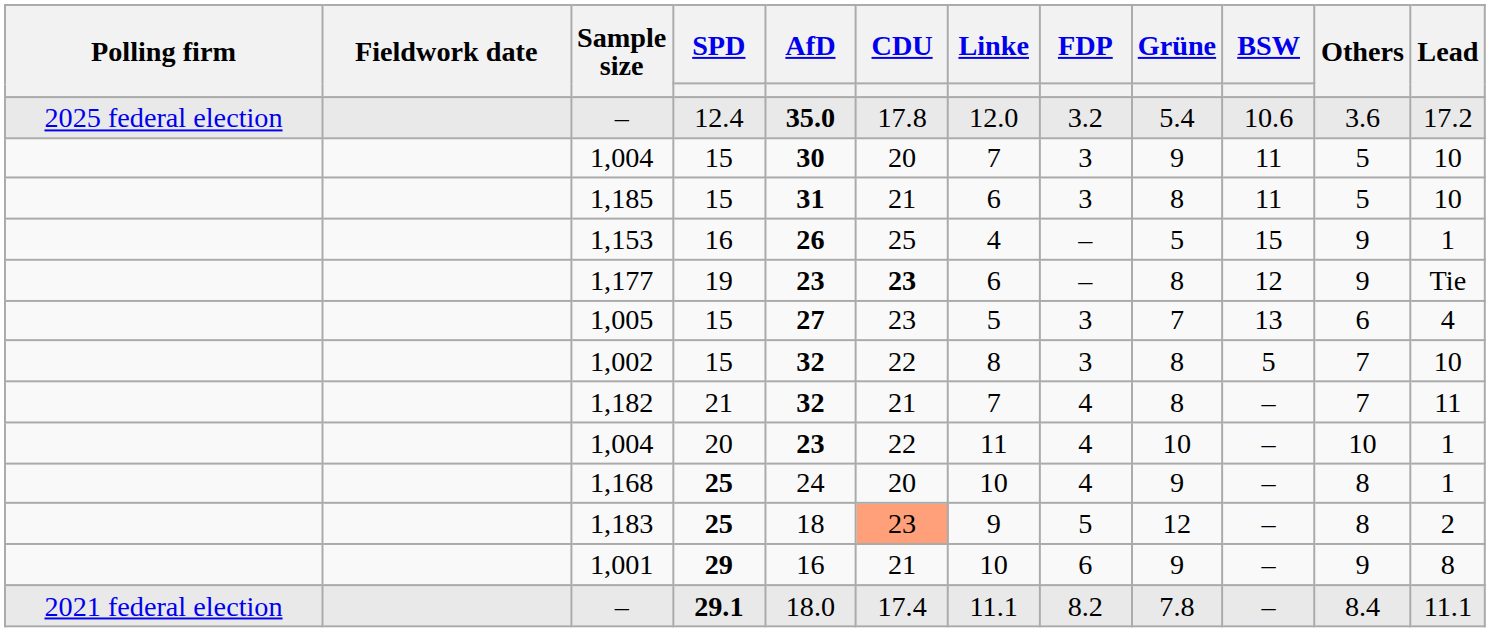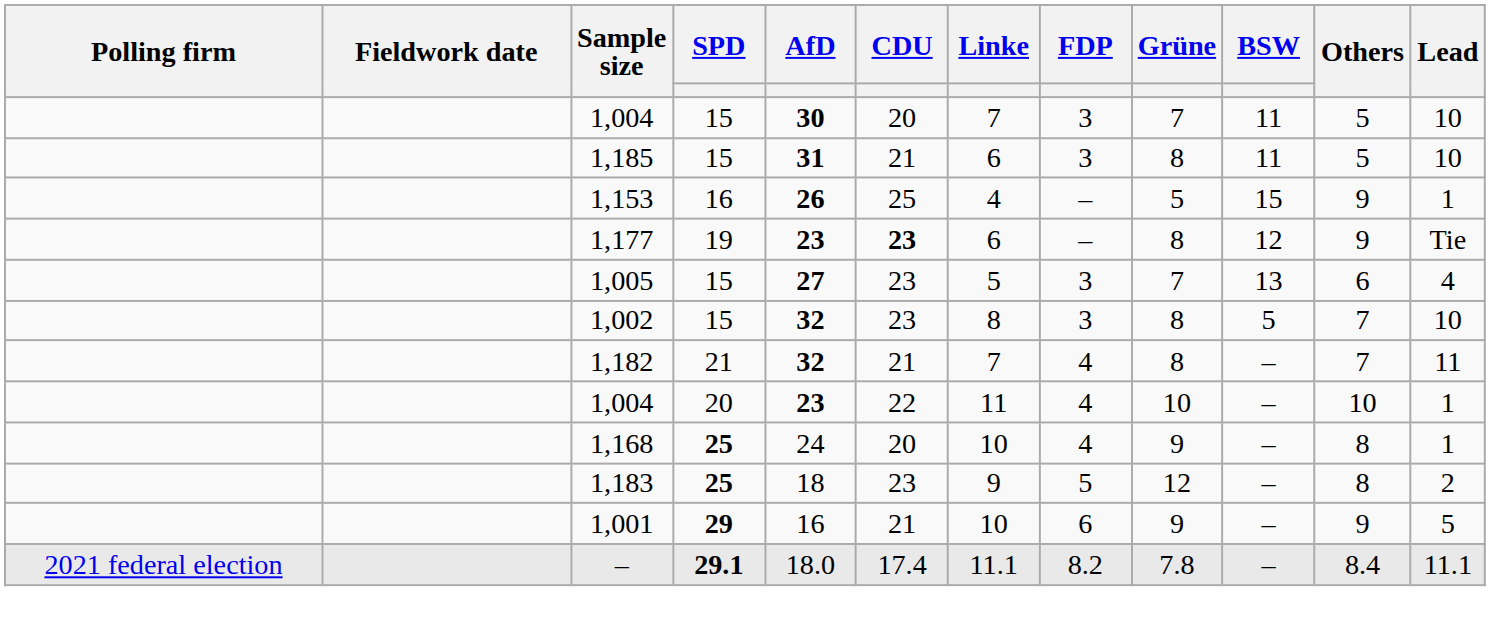- row: (622, 117)
(1177, 158) 9 -> (1177, 117) 7
(902, 361) 22 -> (902, 321) 23
(902, 524) lightsalmon background -> (902, 483) no background
(1448, 565) 8 -> (1448, 524) 5
